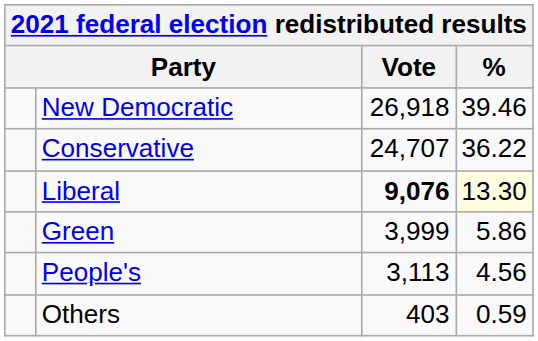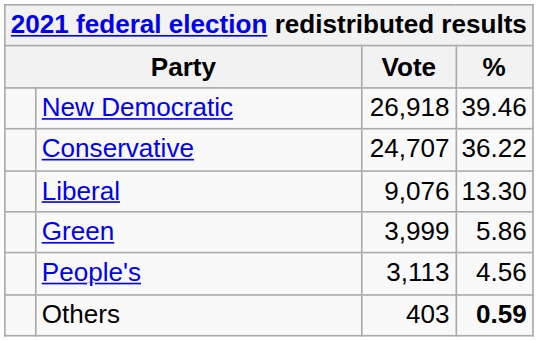(417, 190) bold -> (417, 190) normal
(494, 190) lightyellow background -> (494, 190) no background
(501, 314) normal -> (501, 314) bold
